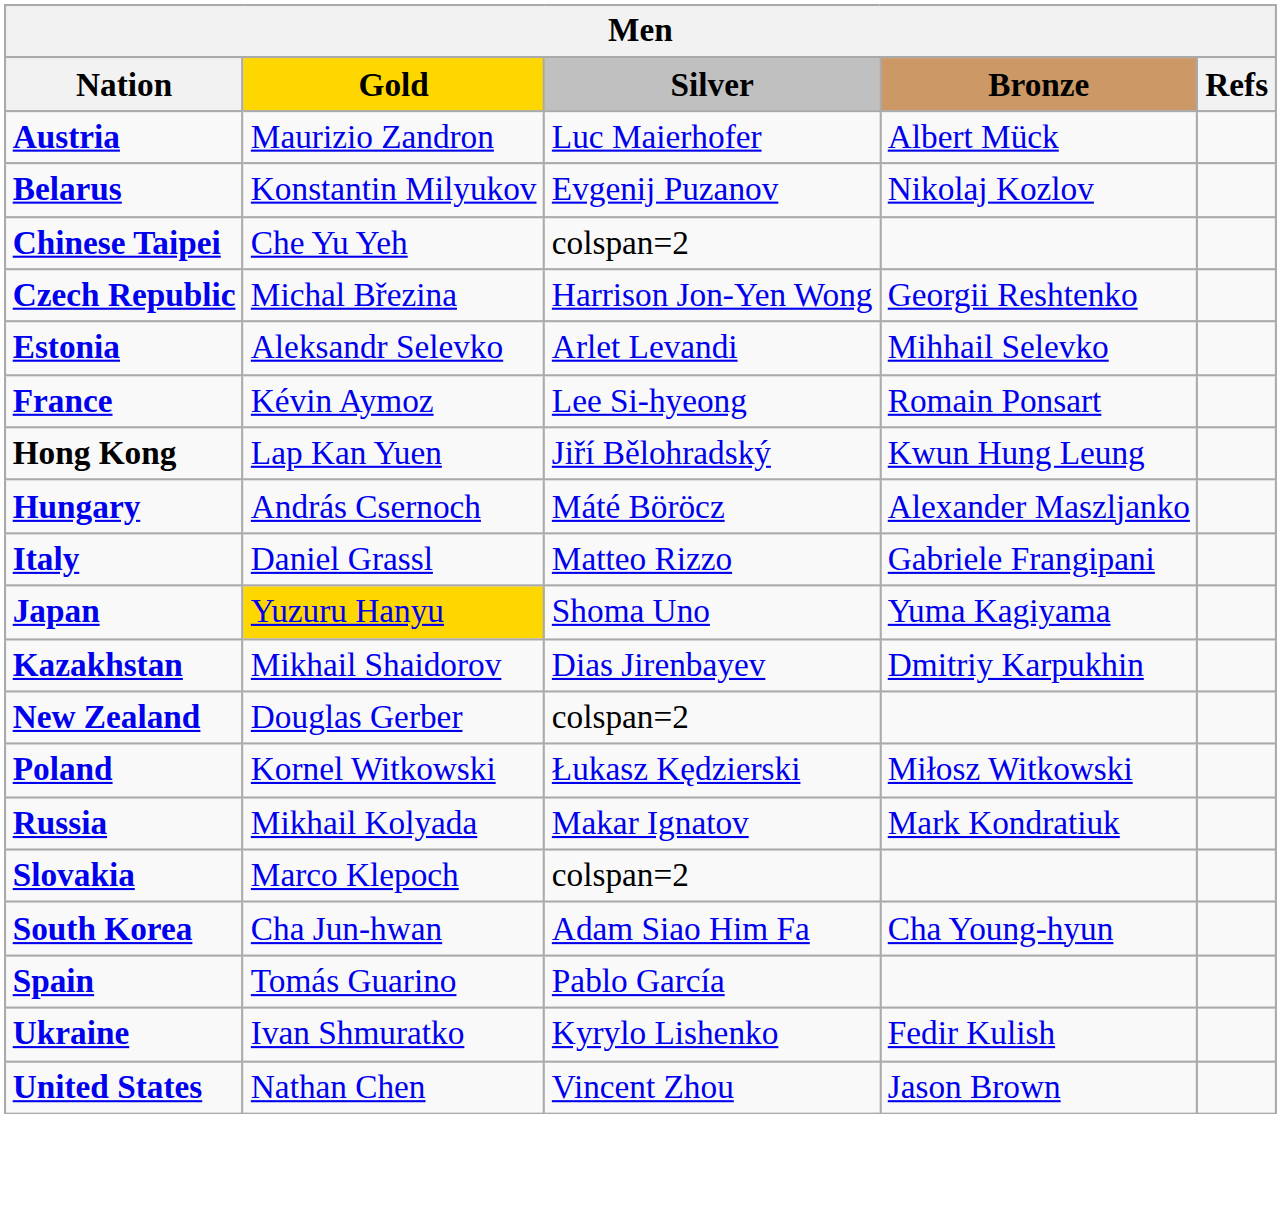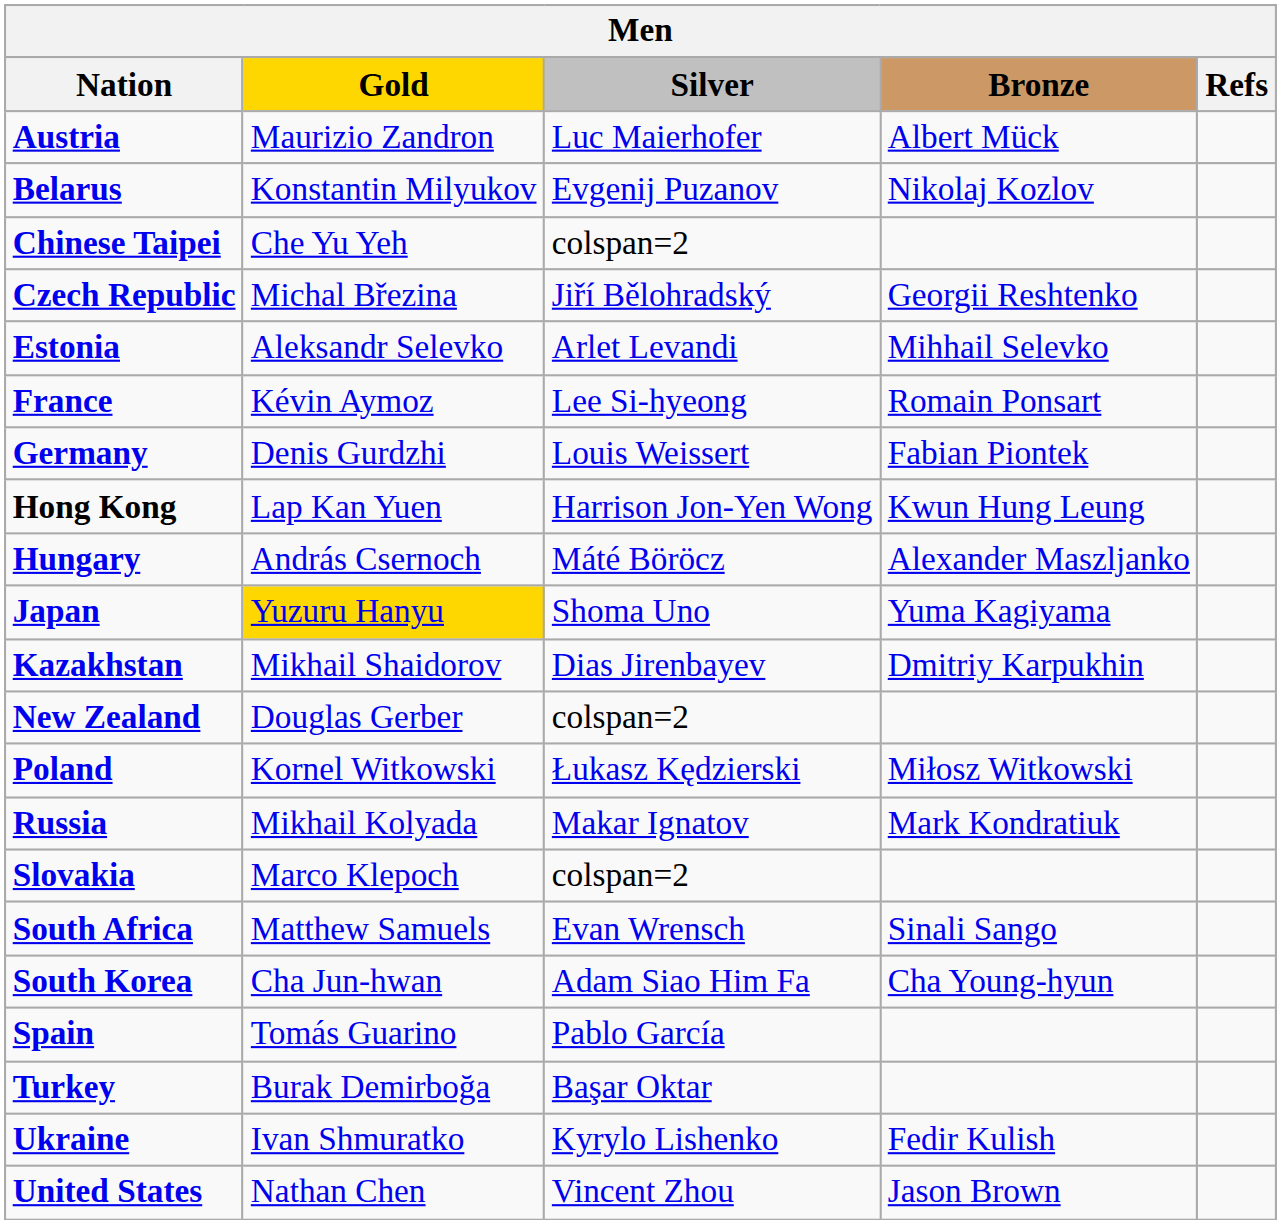(712, 294) Harrison Jon-Yen Wong -> (661, 294) Jiří Bělohradský
+ row: (80, 453)
(661, 453) Jiří Bělohradský -> (712, 505) Harrison Jon-Yen Wong
- row: (46, 558)
+ row: (103, 928)
+ row: (64, 1086)
